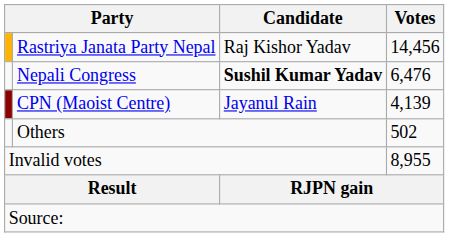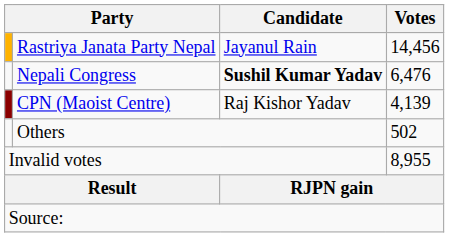(287, 47) Raj Kishor Yadav -> (270, 47) Jayanul Rain
(270, 103) Jayanul Rain -> (287, 103) Raj Kishor Yadav
